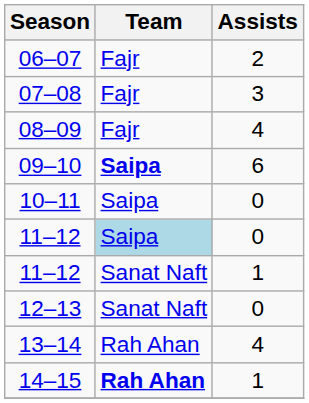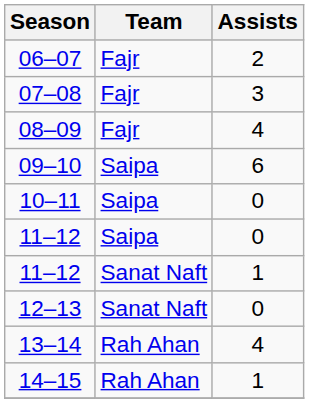(131, 165) bold -> (129, 165) normal
(129, 237) lightblue background -> (129, 237) no background
(153, 380) bold -> (150, 380) normal
